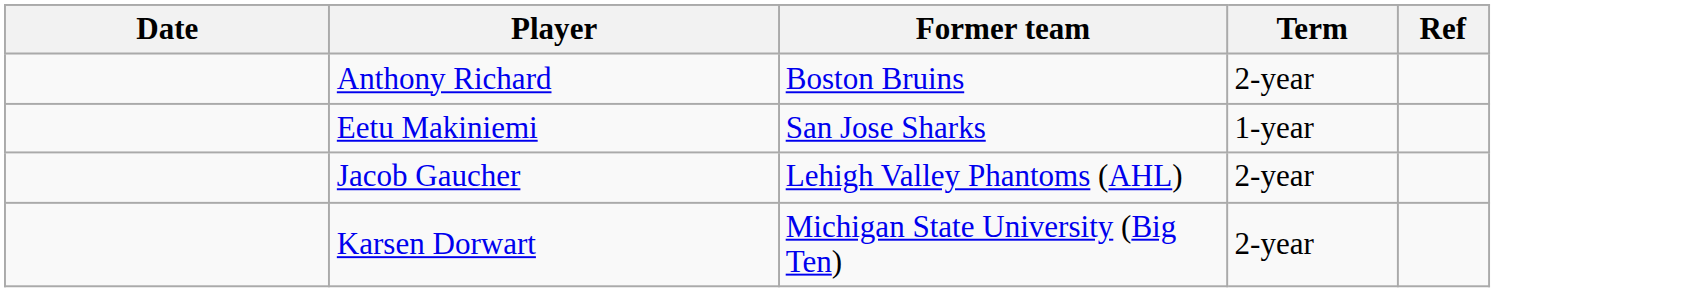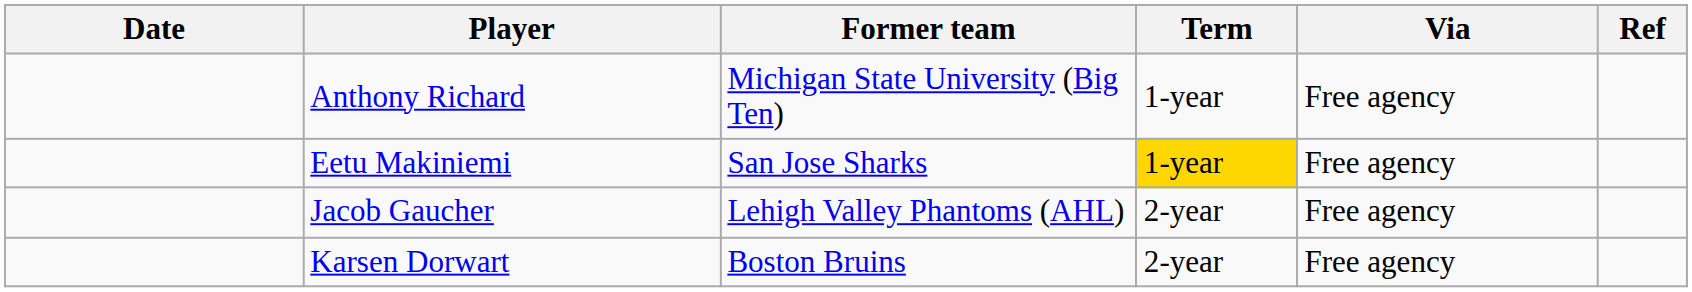+ column: (1448, 29)
(875, 78) Boston Bruins -> (923, 95) Michigan State University (Big Ten)
(1274, 78) 2-year -> (1184, 95) 1-year
(1274, 127) no background -> (1184, 162) gold background
(981, 243) Michigan State University (Big Ten) -> (817, 260) Boston Bruins
